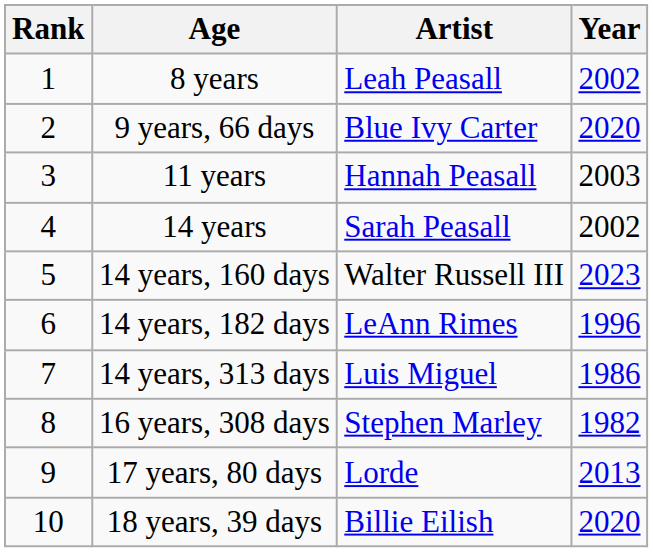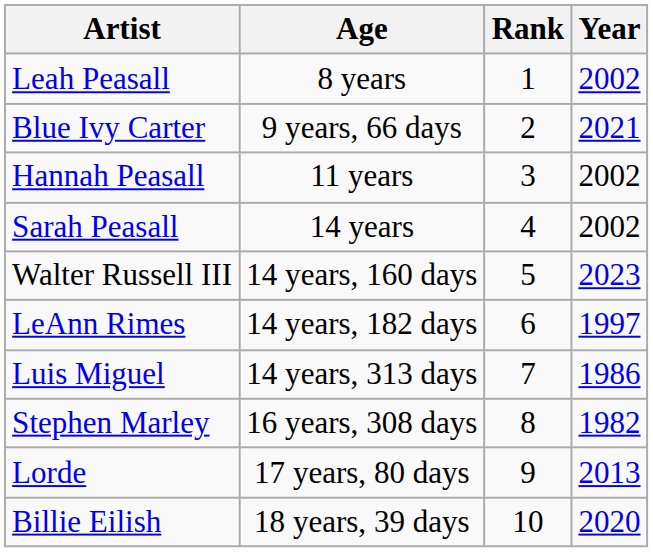columns swapped: (48, 29) <-> (454, 29)
(609, 127) 2020 -> (609, 127) 2021
(609, 176) 2003 -> (609, 176) 2002
(609, 324) 1996 -> (609, 324) 1997
